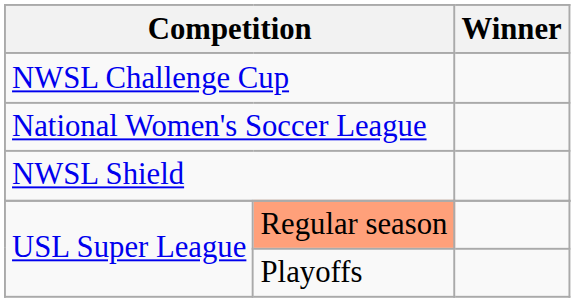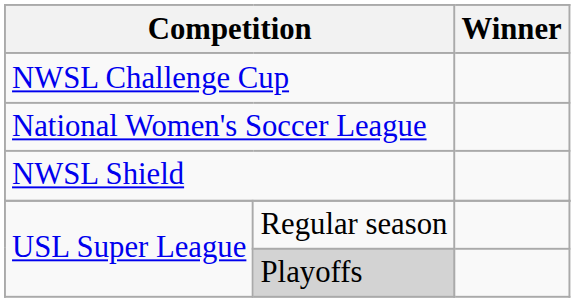(354, 223) lightsalmon background -> (354, 223) no background
(311, 272) no background -> (311, 272) lightgrey background
